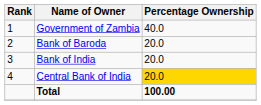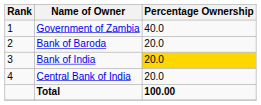(154, 60) no background -> (154, 60) gold background
(154, 76) gold background -> (154, 76) no background
